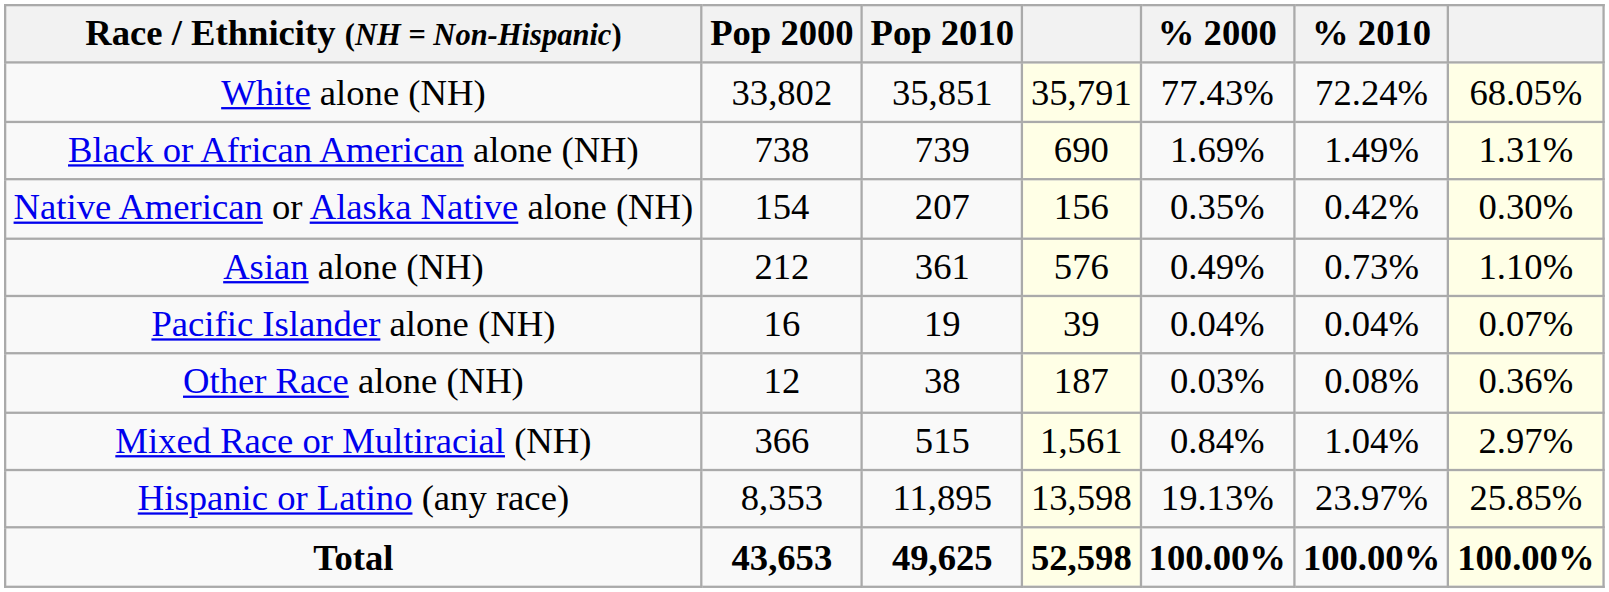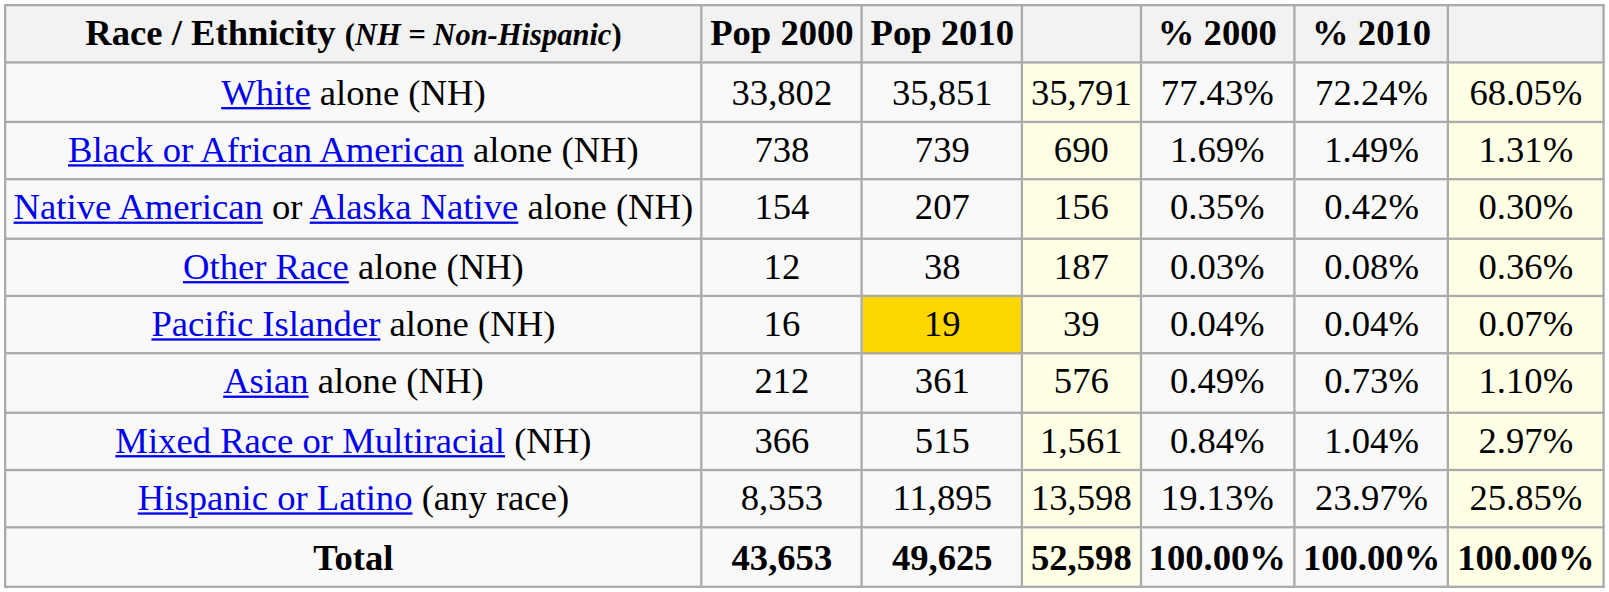rows swapped: (353, 265) <-> (353, 382)
(942, 324) no background -> (942, 324) gold background
